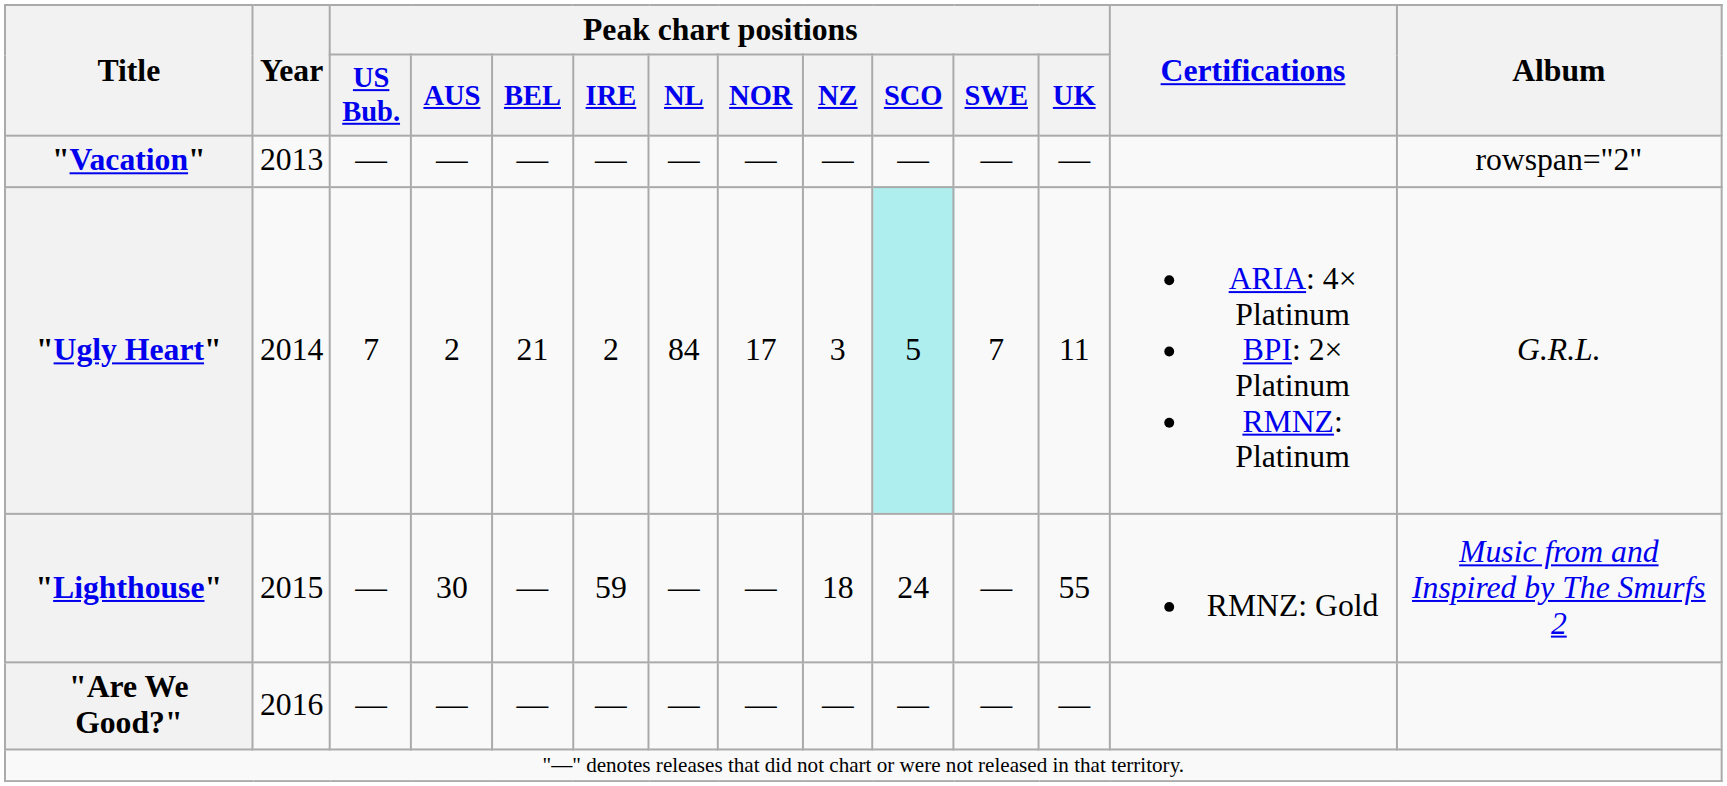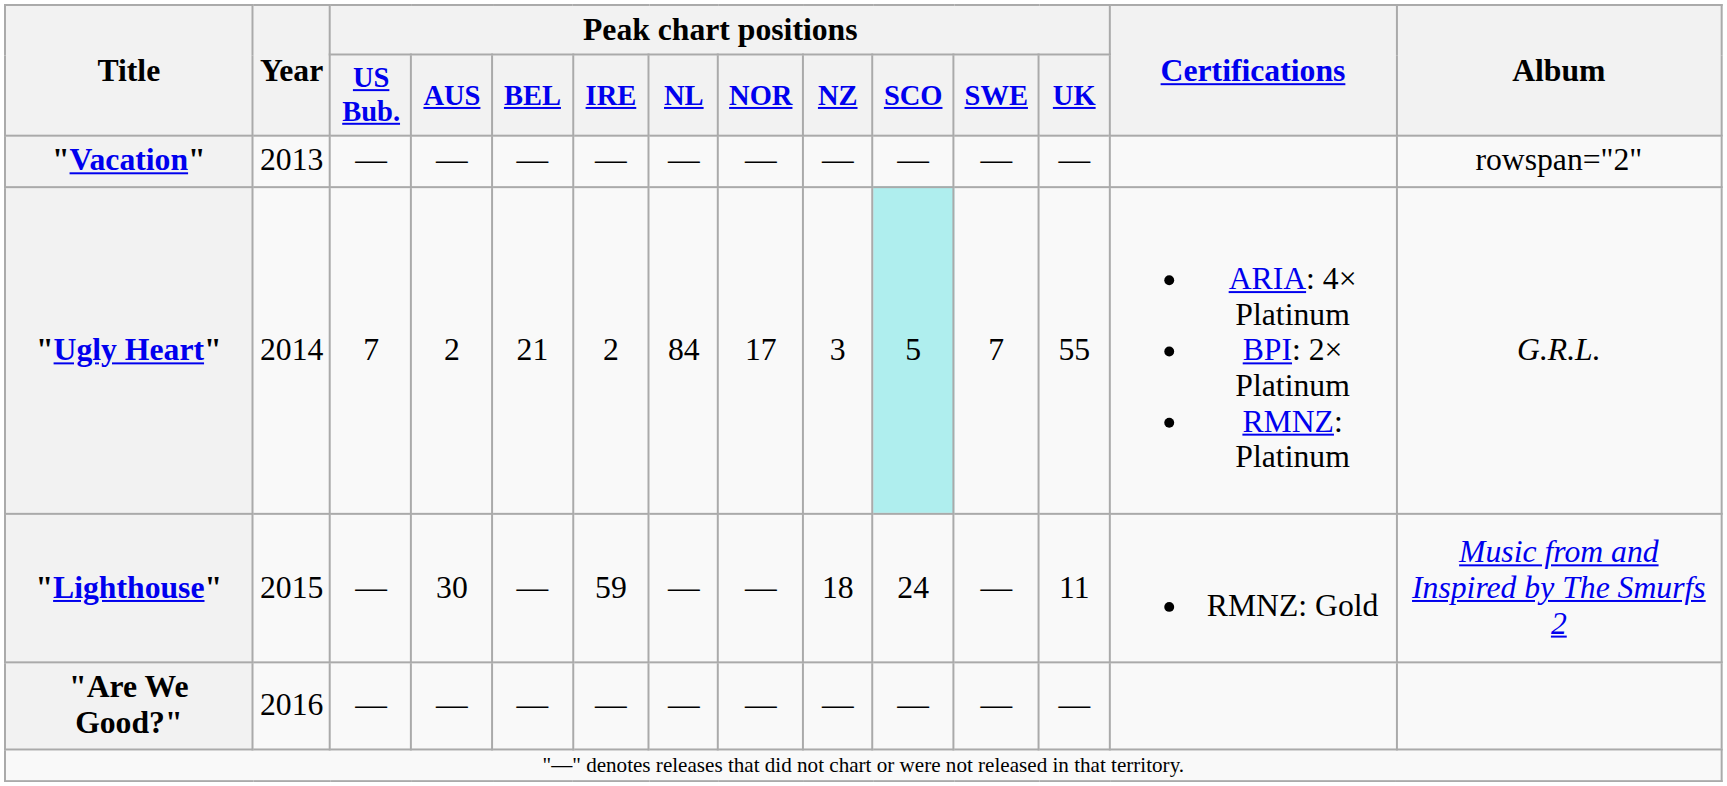(1074, 349) 11 -> (1074, 349) 55
(1074, 587) 55 -> (1074, 587) 11
